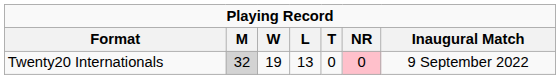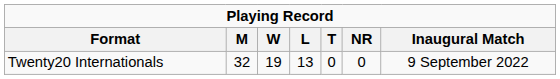(242, 62) lightgrey background -> (242, 62) no background
(362, 62) pink background -> (362, 62) no background
